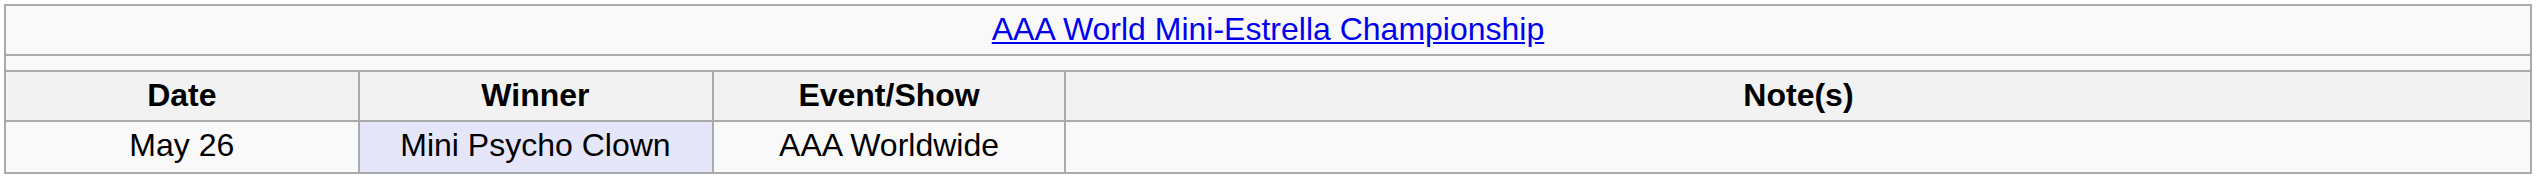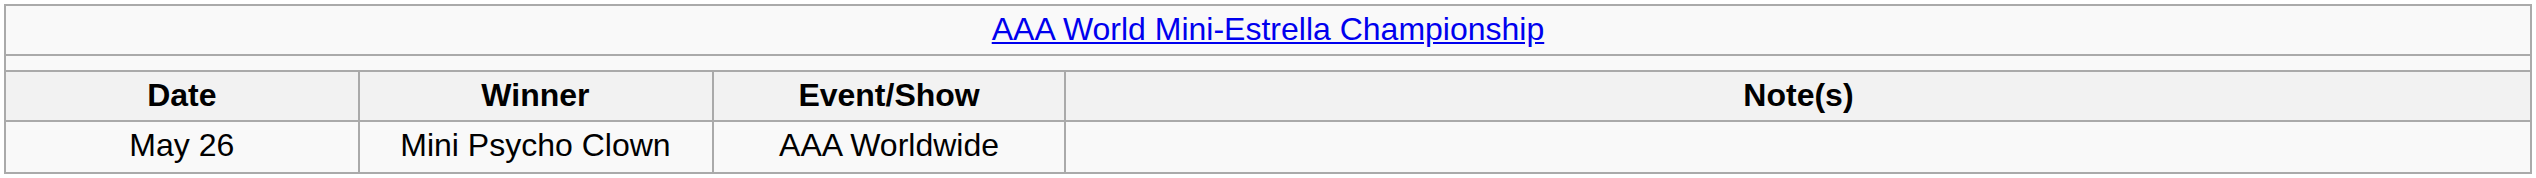(535, 146) lavender background -> (535, 146) no background
